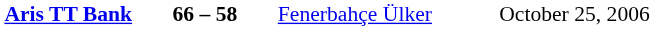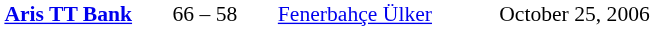(205, 14) bold -> (205, 14) normal
